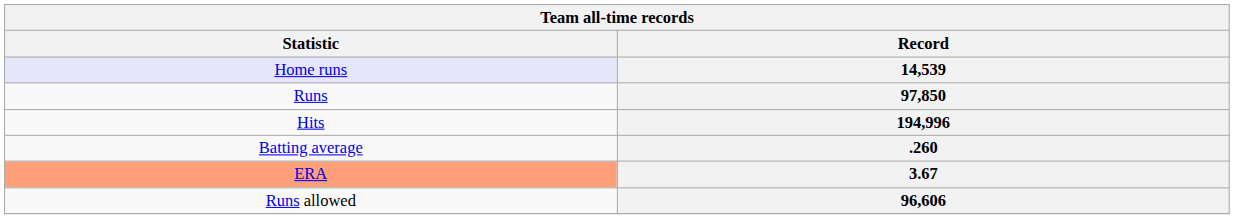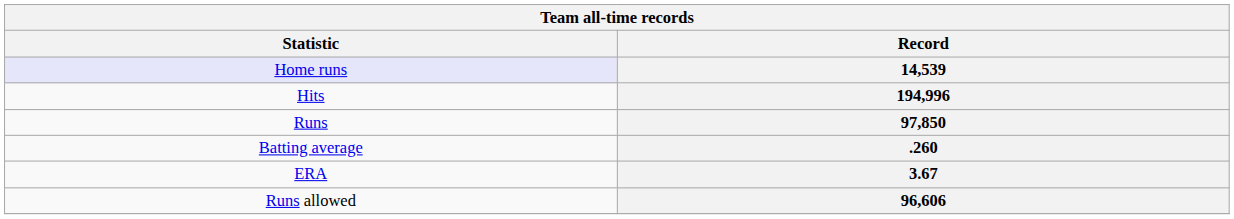rows swapped: (923, 95) <-> (923, 122)
(311, 174) lightsalmon background -> (311, 174) no background
